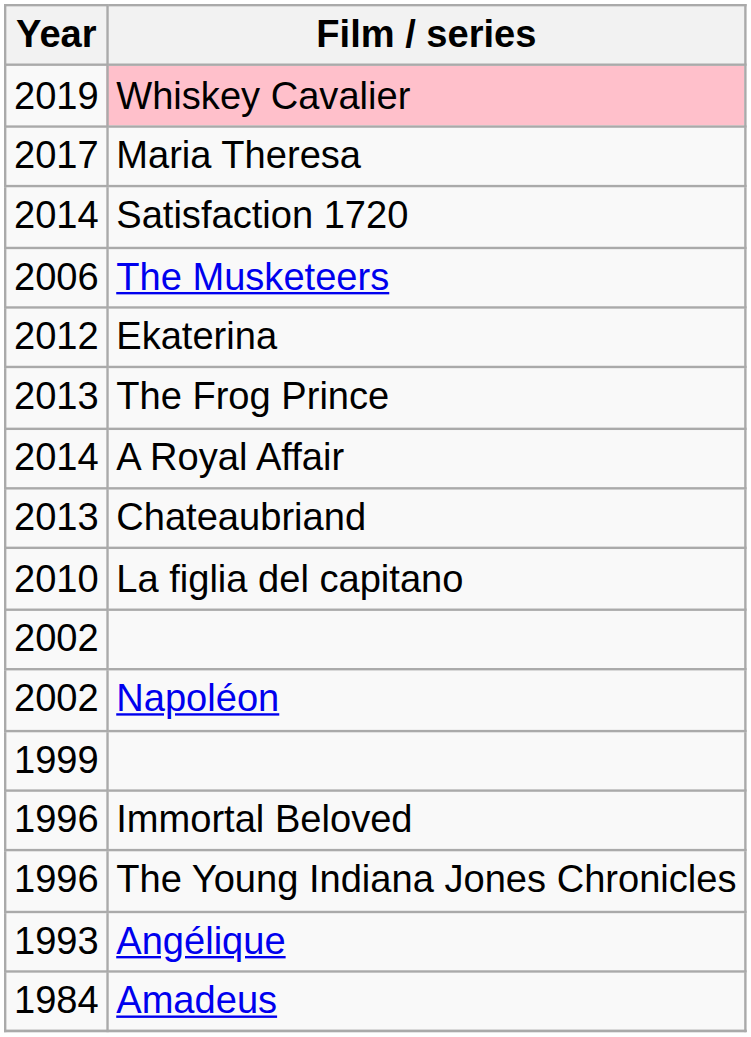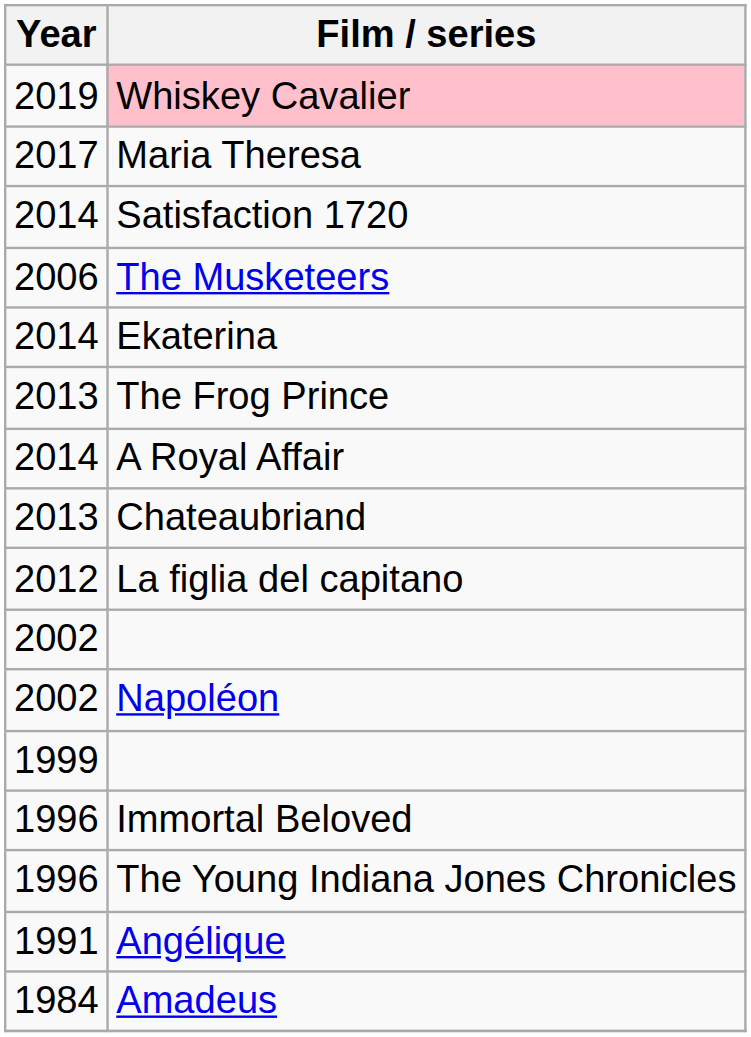(56, 336) 2012 -> (56, 336) 2014
(56, 578) 2010 -> (56, 578) 2012
(56, 940) 1993 -> (56, 940) 1991
